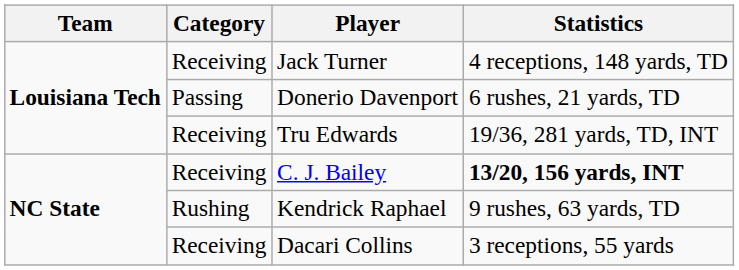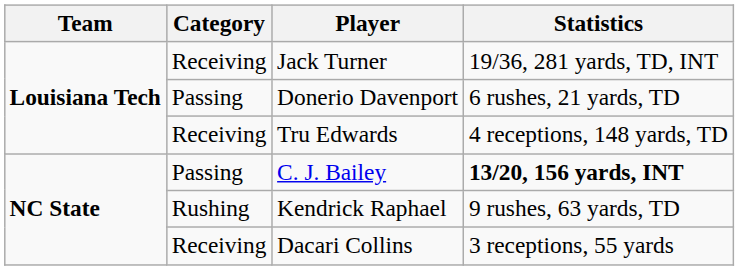(598, 60) 4 receptions, 148 yards, TD -> (594, 60) 19/36, 281 yards, TD, INT
(594, 134) 19/36, 281 yards, TD, INT -> (598, 134) 4 receptions, 148 yards, TD
(219, 171) Receiving -> (207, 171) Passing
